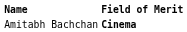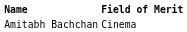(119, 24) bold -> (119, 24) normal
